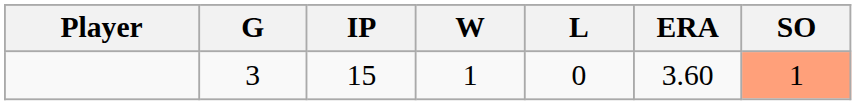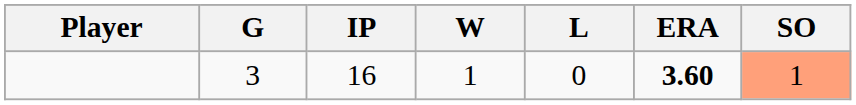(361, 74) 15 -> (361, 74) 16
(688, 74) normal -> (688, 74) bold
